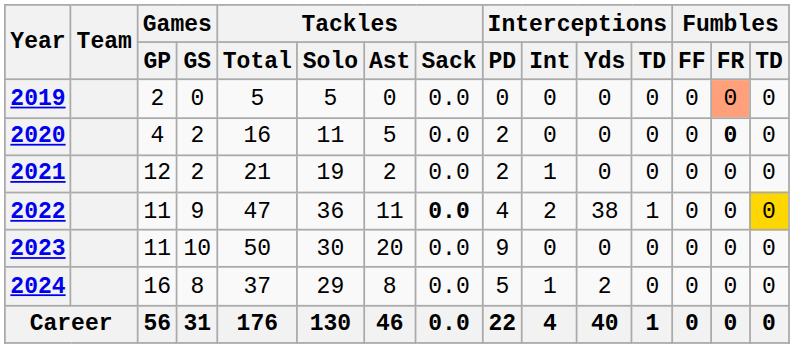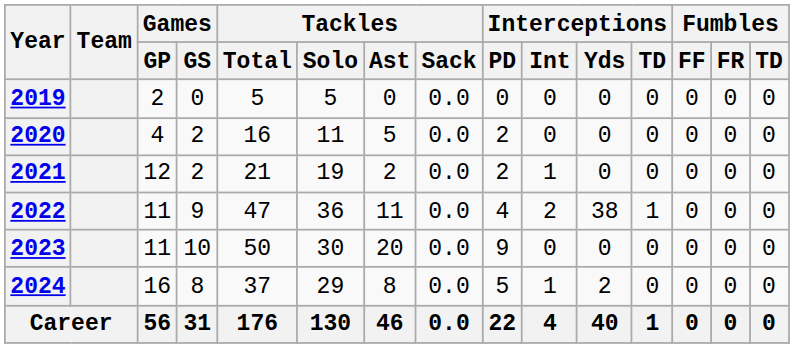(730, 99) lightsalmon background -> (730, 99) no background
(730, 136) bold -> (730, 136) normal
(449, 211) bold -> (449, 211) normal
(769, 211) gold background -> (769, 211) no background
